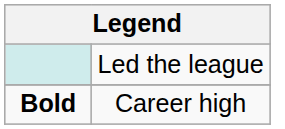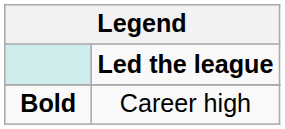(181, 64) normal -> (185, 64) bold
